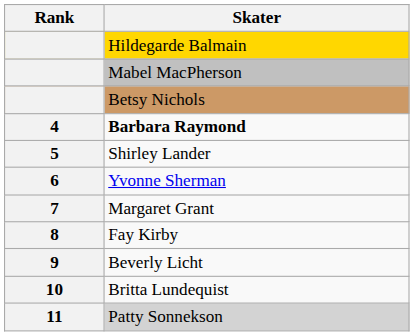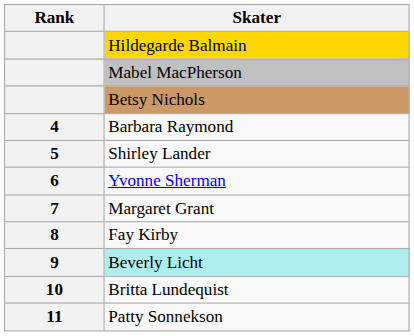(177, 126) bold -> (171, 126) normal
(156, 262) no background -> (156, 262) paleturquoise background
(166, 316) lightgrey background -> (166, 316) no background
